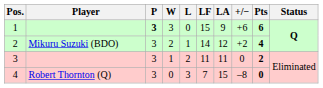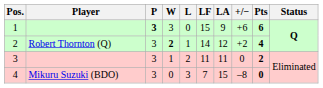(73, 43) Mikuru Suzuki (BDO) -> (70, 43) Robert Thornton (Q)
(171, 43) normal -> (171, 43) bold
(70, 75) Robert Thornton (Q) -> (73, 75) Mikuru Suzuki (BDO)
